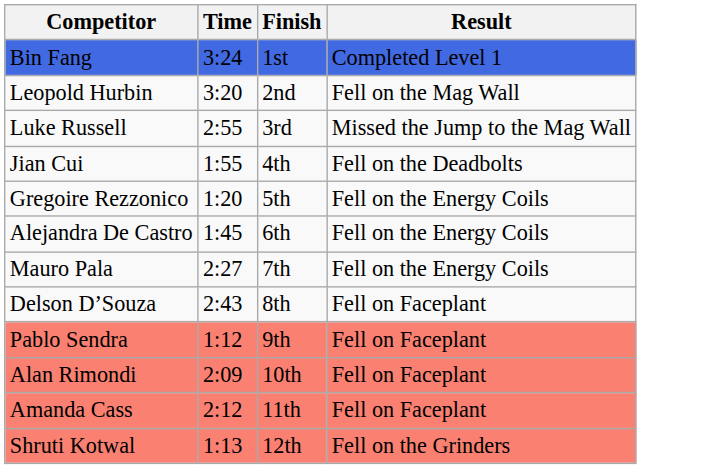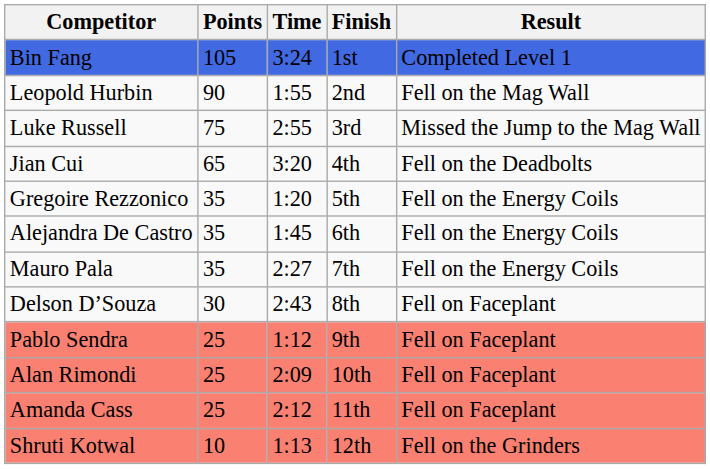+ column: (233, 22)
(223, 92) 3:20 -> (292, 92) 1:55
(223, 163) 1:55 -> (292, 163) 3:20
